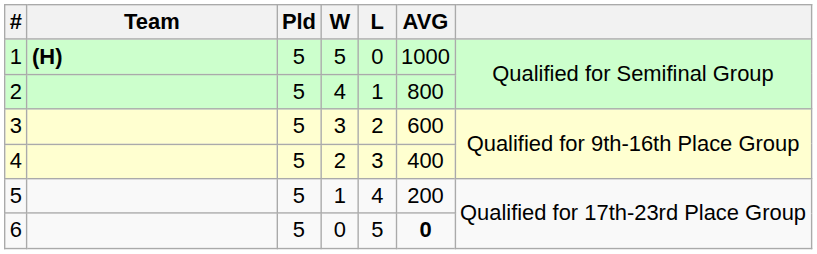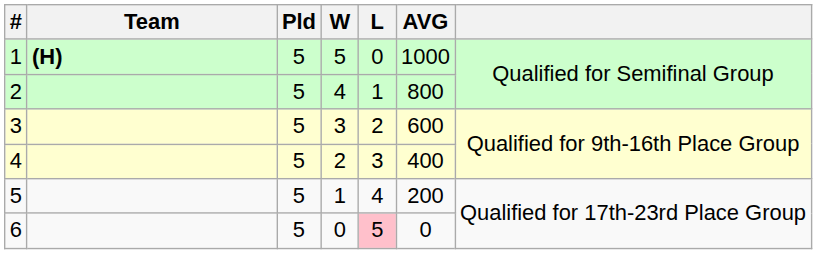(377, 230) no background -> (377, 230) pink background
(425, 230) bold -> (425, 230) normal
